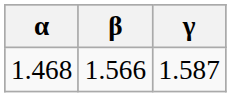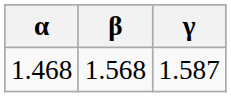(115, 69) 1.566 -> (115, 69) 1.568
